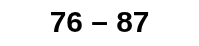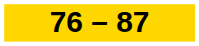(100, 22) no background -> (100, 22) gold background
